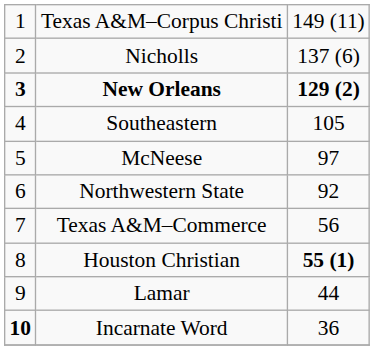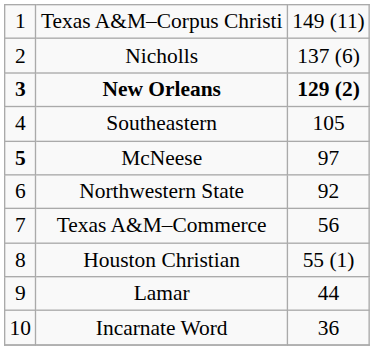(20, 157) normal -> (20, 157) bold
(329, 259) bold -> (329, 259) normal
(20, 327) bold -> (20, 327) normal
